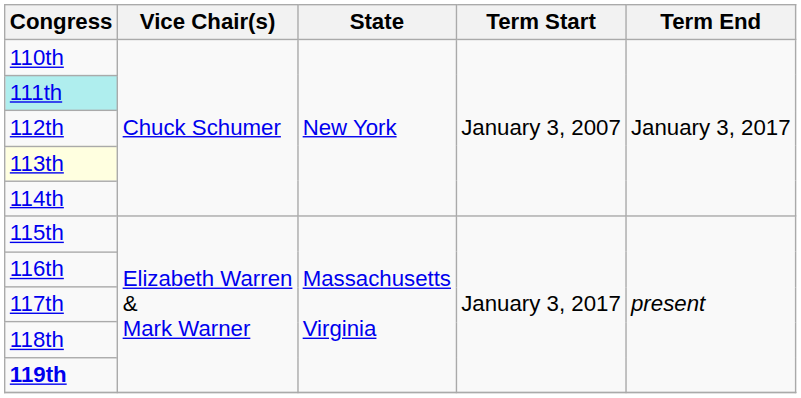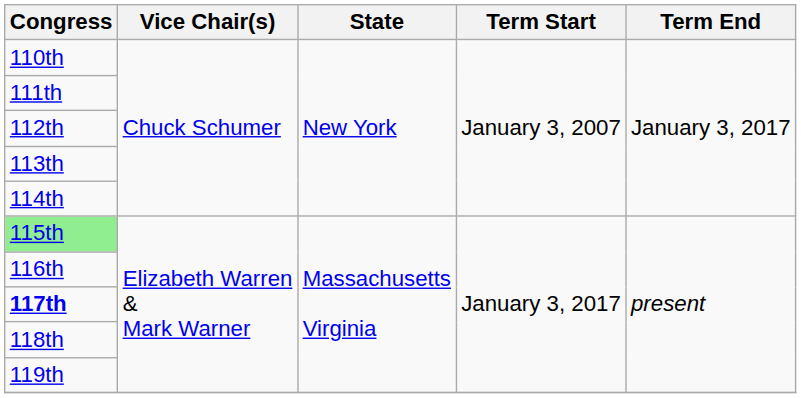(36, 92) paleturquoise background -> (36, 92) no background
(37, 163) lightyellow background -> (37, 163) no background
(37, 233) no background -> (37, 233) lightgreen background
(37, 304) normal -> (38, 304) bold
(38, 374) bold -> (37, 374) normal
